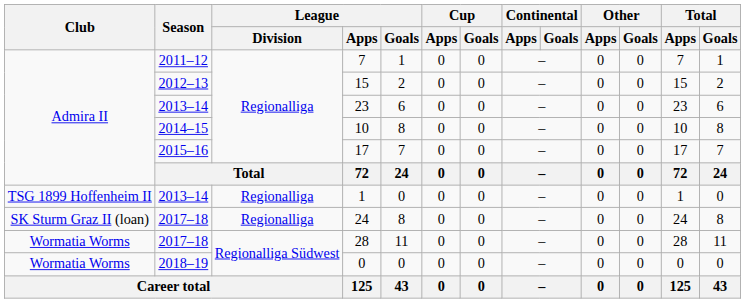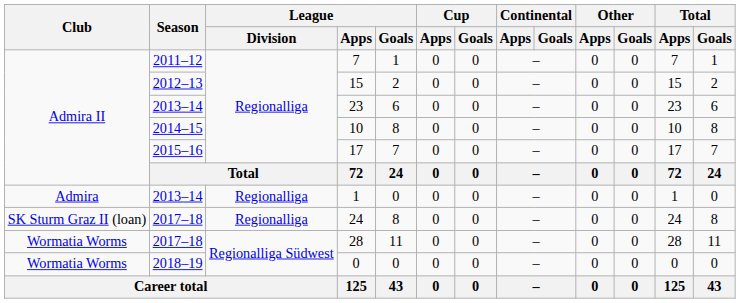(80, 196) TSG 1899 Hoffenheim II -> (77, 196) Admira
